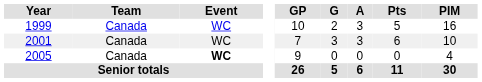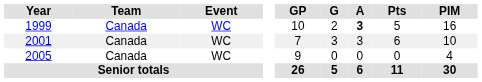(360, 26) normal -> (360, 26) bold
(221, 55) bold -> (221, 55) normal
